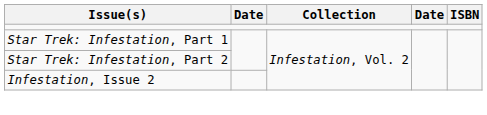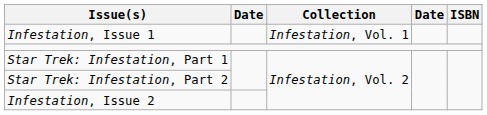+ row: (81, 34)
